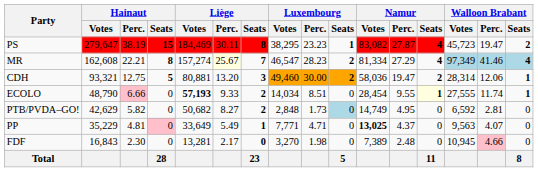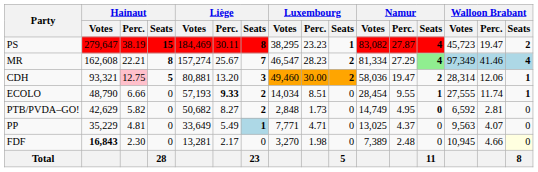(227, 61) lightyellow background -> (227, 61) no background
(440, 61) no background -> (440, 61) lightgreen background
(134, 77) no background -> (134, 77) pink background
(136, 93) pink background -> (136, 93) no background
(197, 93) bold -> (197, 93) normal
(230, 93) normal -> (230, 93) bold
(440, 93) lightyellow background -> (440, 93) no background
(352, 110) lightblue background -> (352, 110) no background
(440, 110) normal -> (440, 110) bold
(170, 126) pink background -> (170, 126) no background
(263, 126) no background -> (263, 126) lightblue background
(373, 126) bold -> (373, 126) normal
(103, 142) normal -> (103, 142) bold
(263, 142) bold -> (263, 142) normal
(494, 142) pink background -> (494, 142) no background
(528, 142) no background -> (528, 142) lightyellow background
